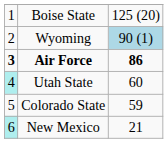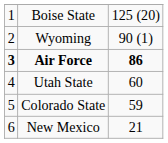(136, 38) lightblue background -> (136, 38) no background
(11, 82) paleturquoise background -> (11, 82) no background
(11, 127) paleturquoise background -> (11, 127) no background
